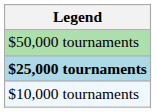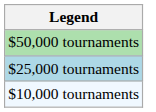(78, 68) bold -> (74, 68) normal
